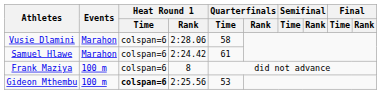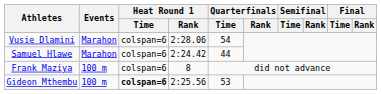(226, 39) 58 -> (226, 39) 54
(226, 54) 61 -> (226, 54) 44
